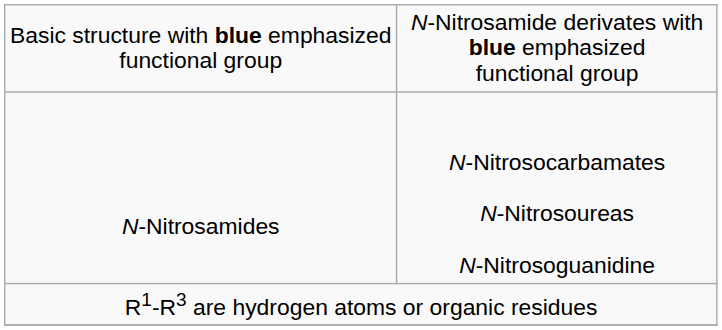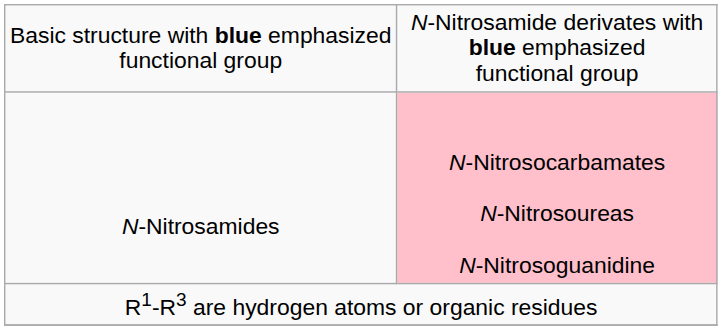(557, 213) no background -> (557, 213) pink background
